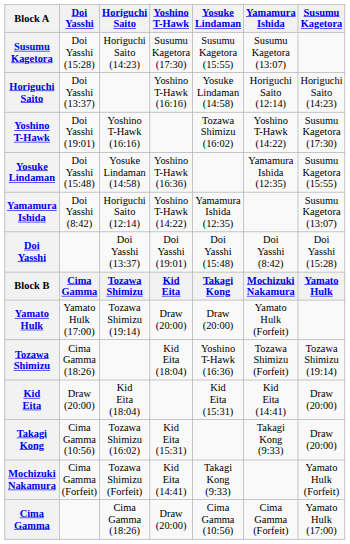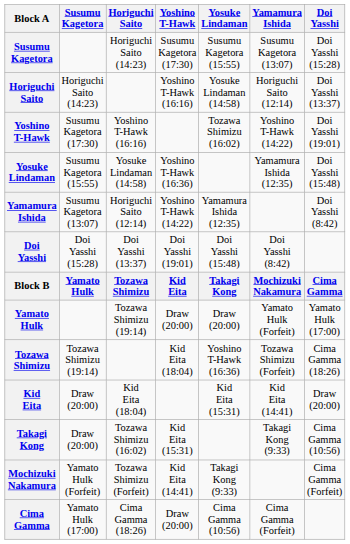columns swapped: (321, 18) <-> (79, 18)
